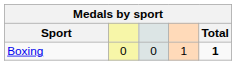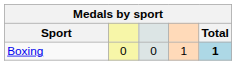(215, 51) no background -> (215, 51) lightblue background
